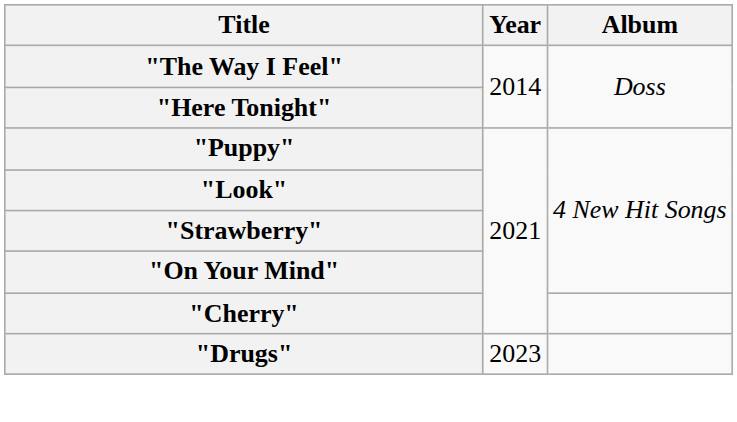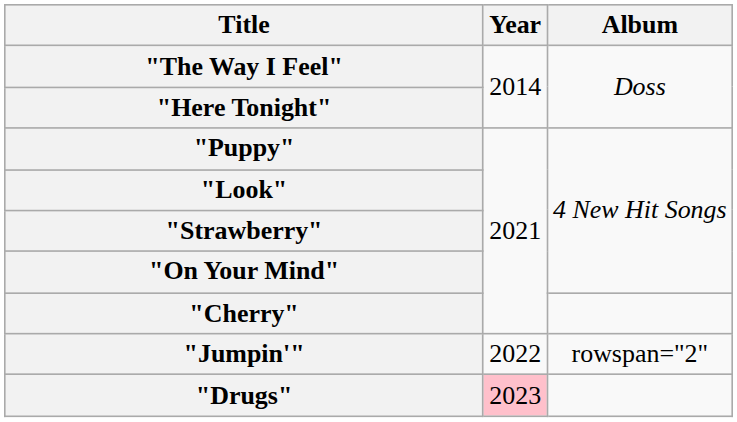+ row: (244, 353)
(515, 353) no background -> (515, 395) pink background
